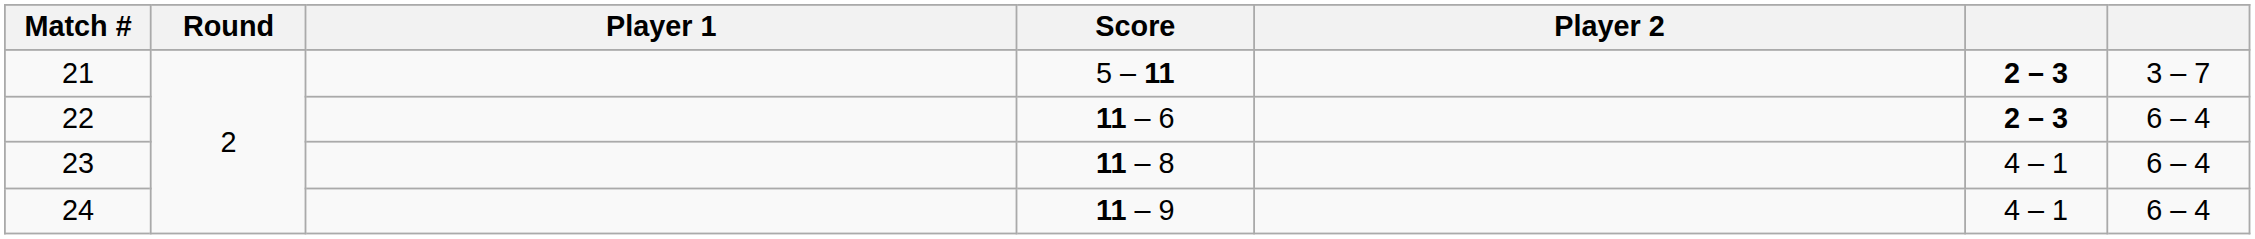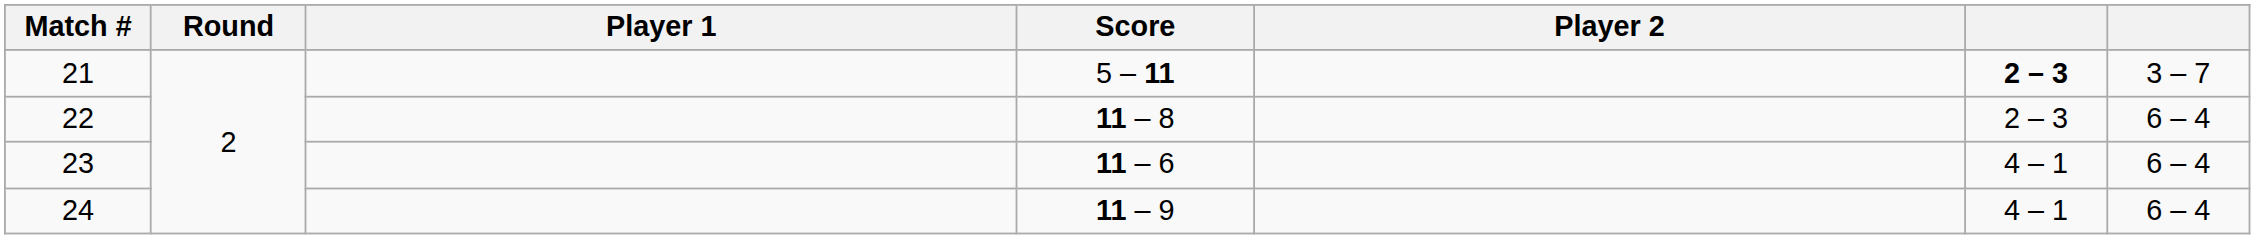(1135, 118) 11 – 6 -> (1135, 118) 11 – 8
(2036, 118) bold -> (2036, 118) normal
(1135, 164) 11 – 8 -> (1135, 164) 11 – 6
